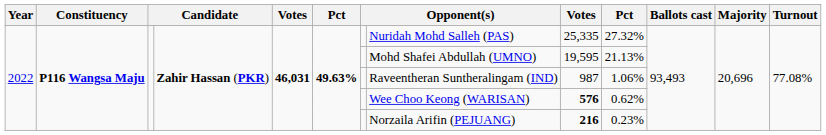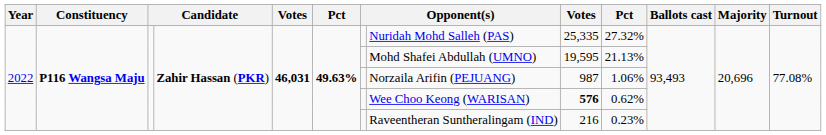(463, 78) Raveentheran Suntheralingam (IND) -> (442, 78) Norzaila Arifin (PEJUANG)
(442, 120) Norzaila Arifin (PEJUANG) -> (463, 120) Raveentheran Suntheralingam (IND)
(589, 120) bold -> (589, 120) normal
